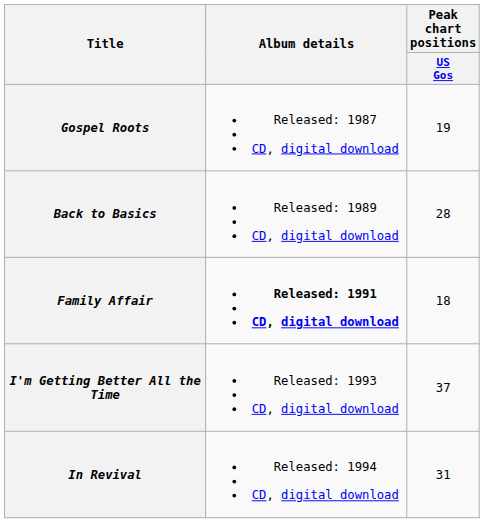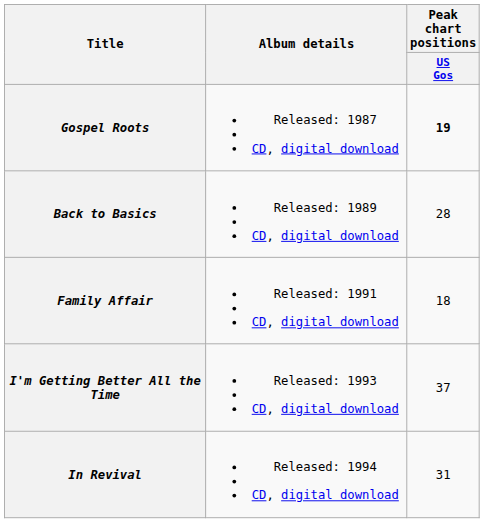(443, 128) normal -> (443, 128) bold
(306, 308) bold -> (306, 308) normal
